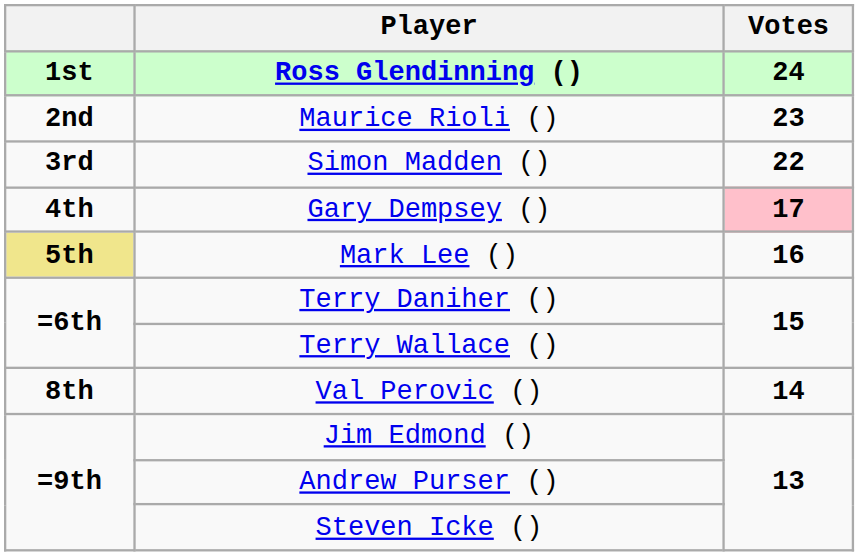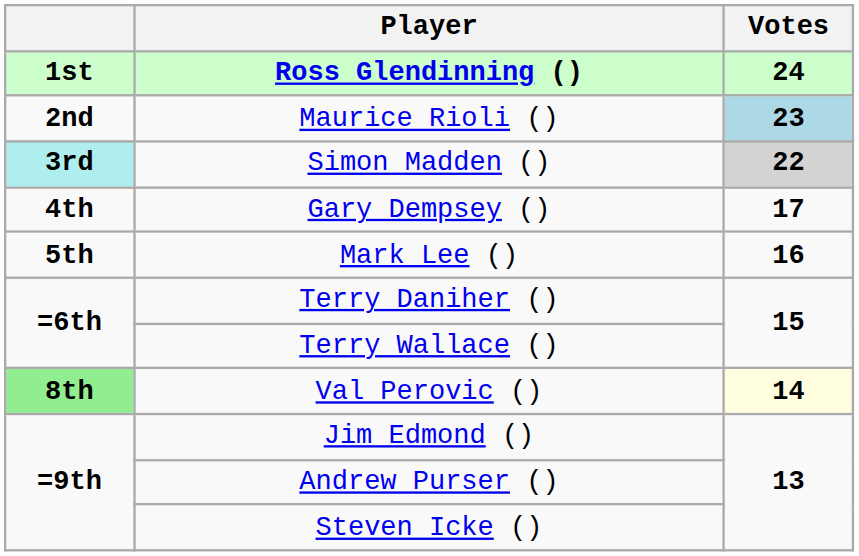(789, 118) no background -> (789, 118) lightblue background
(69, 164) no background -> (69, 164) paleturquoise background
(789, 164) no background -> (789, 164) lightgrey background
(789, 209) pink background -> (789, 209) no background
(69, 255) khaki background -> (69, 255) no background
(69, 391) no background -> (69, 391) lightgreen background
(789, 391) no background -> (789, 391) lightyellow background
